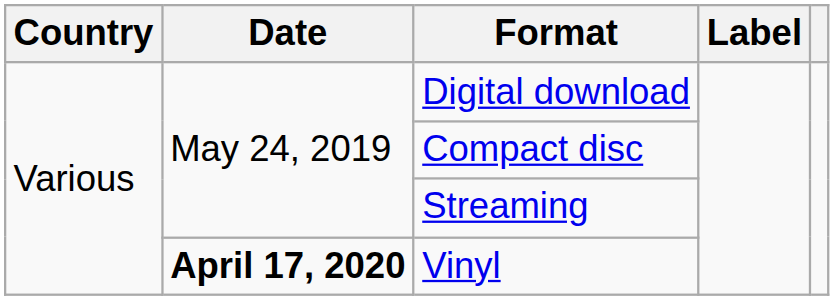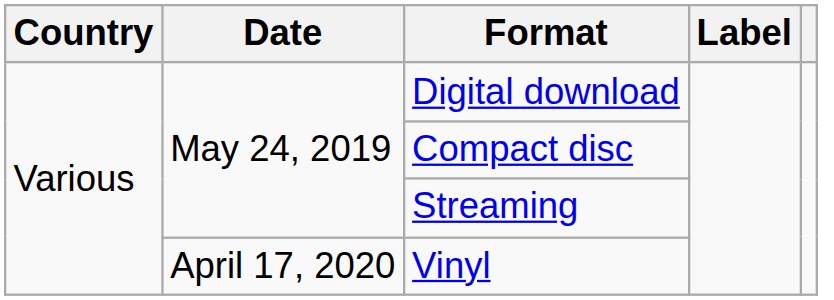(288, 264) bold -> (283, 264) normal
